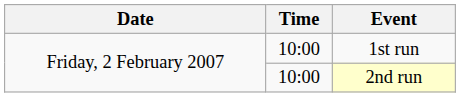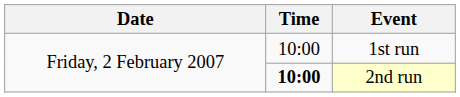(299, 77) normal -> (299, 77) bold
